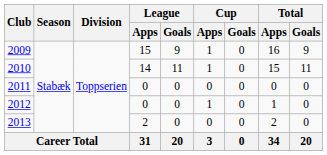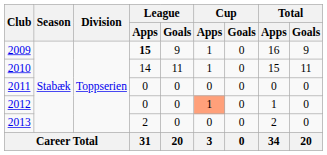(145, 50) normal -> (145, 50) bold
(209, 104) no background -> (209, 104) lightsalmon background
